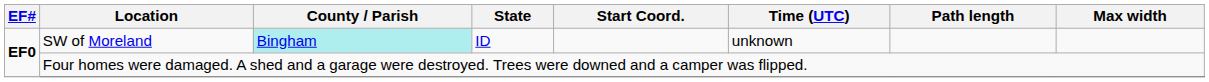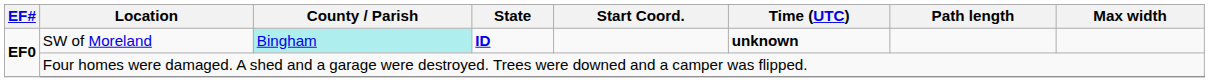(483, 40) normal -> (483, 40) bold
(762, 40) normal -> (765, 40) bold
